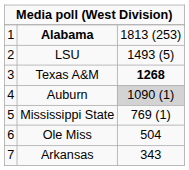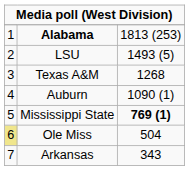(151, 75) bold -> (151, 75) normal
(151, 95) lightgrey background -> (151, 95) no background
(151, 115) normal -> (151, 115) bold
(11, 135) no background -> (11, 135) khaki background
